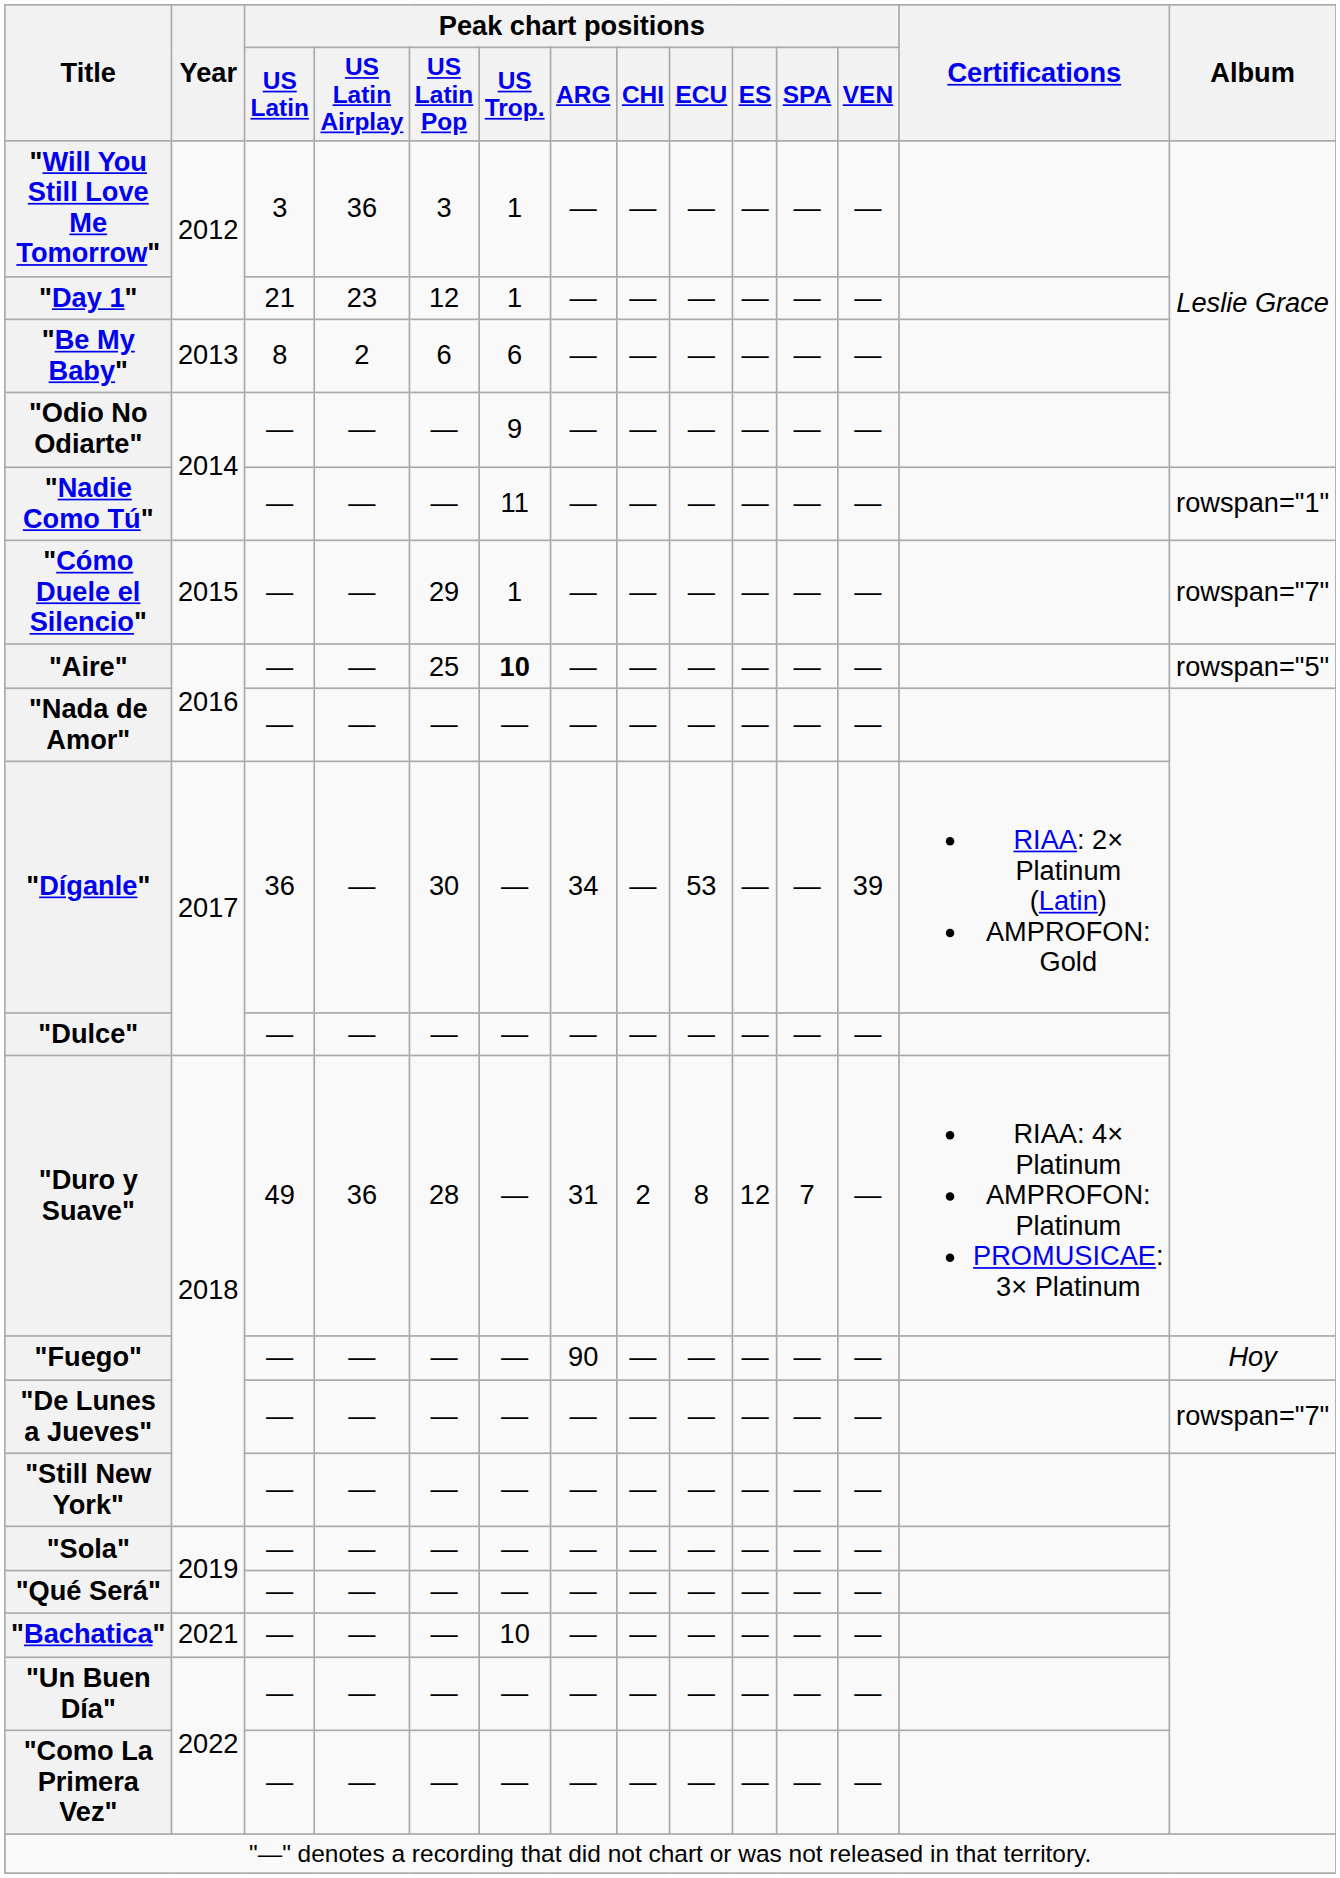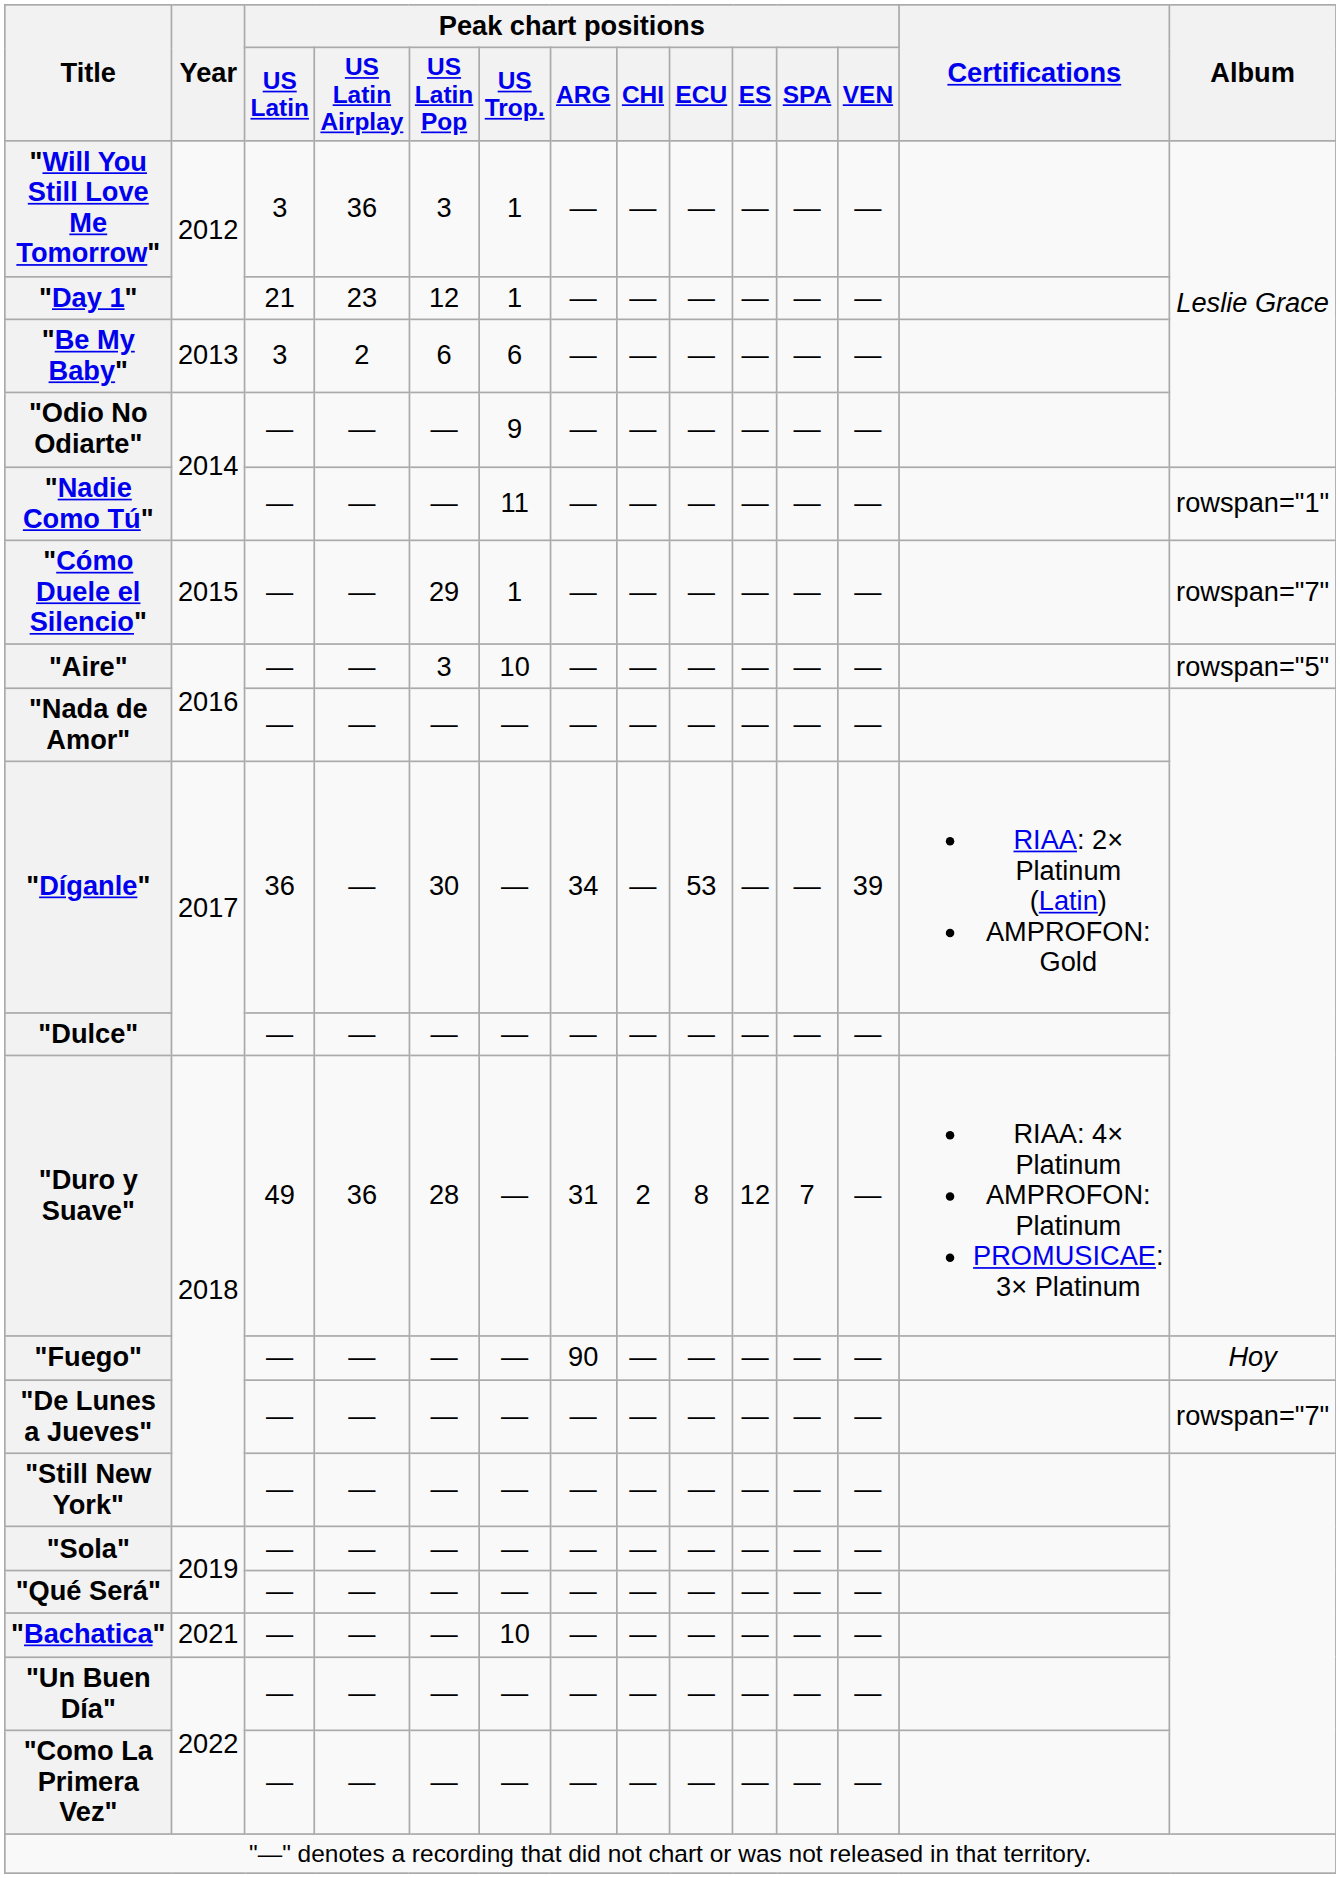(280, 355) 8 -> (280, 355) 3
(444, 665) 25 -> (444, 665) 3
(515, 665) bold -> (515, 665) normal
